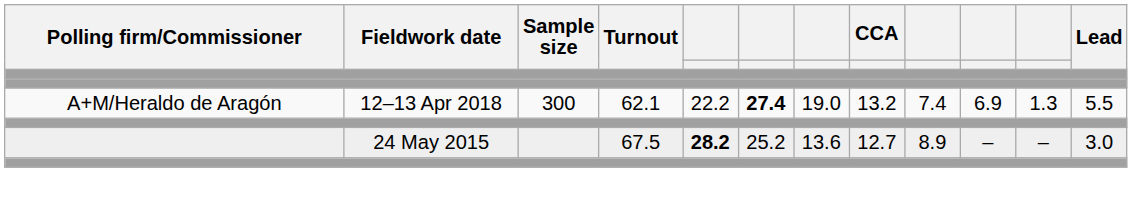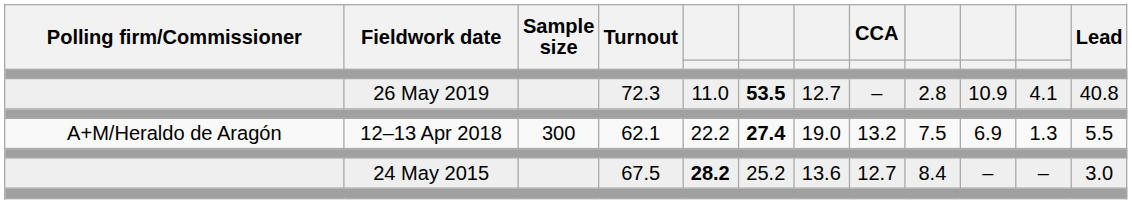+ row: (431, 93)
(932, 103) 7.4 -> (932, 133) 7.5
(932, 143) 8.9 -> (932, 173) 8.4
